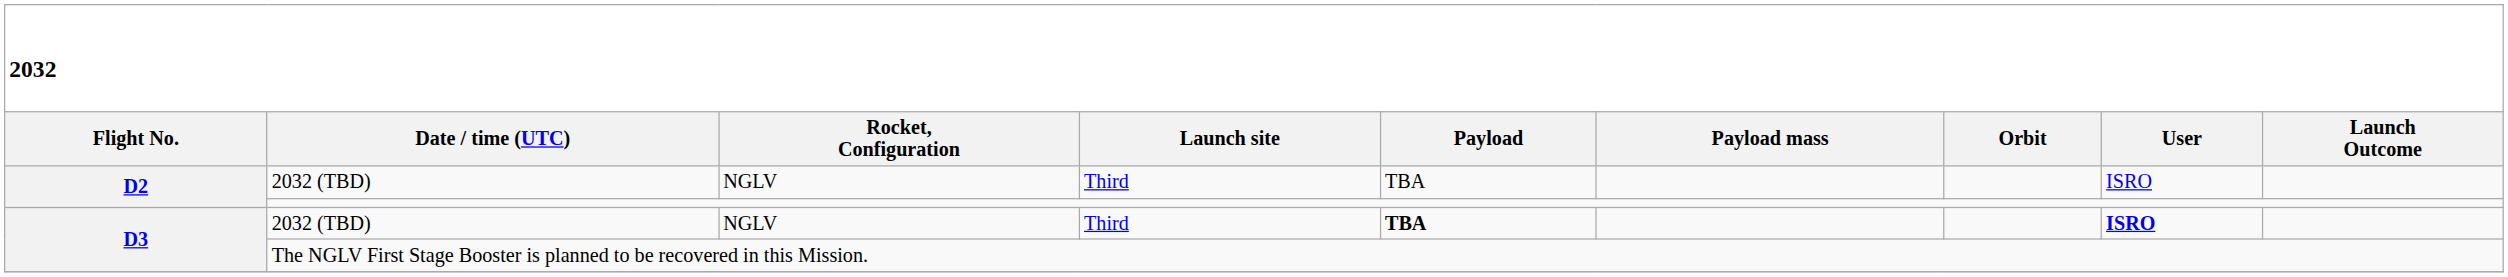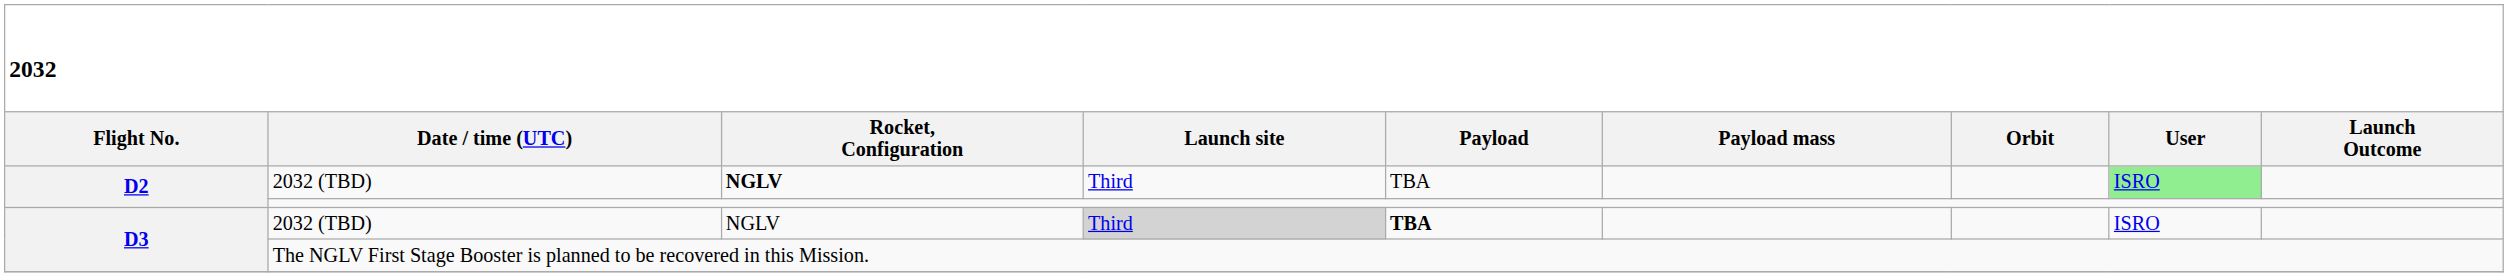(750, 182) normal -> (754, 182) bold
(2129, 182) no background -> (2137, 182) lightgreen background
(1106, 223) no background -> (1110, 223) lightgrey background
(2131, 223) bold -> (2137, 223) normal
